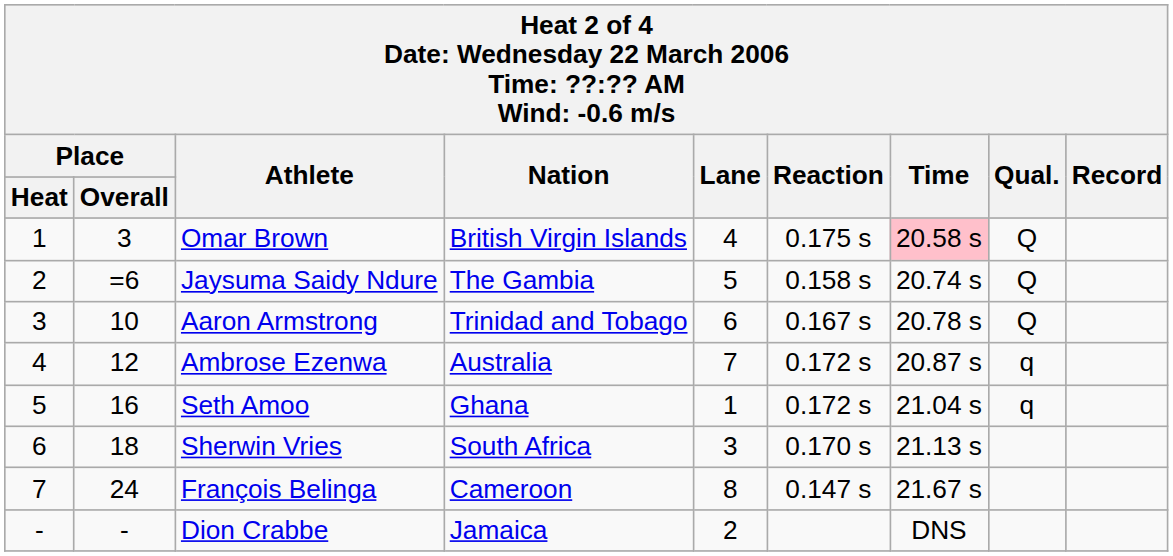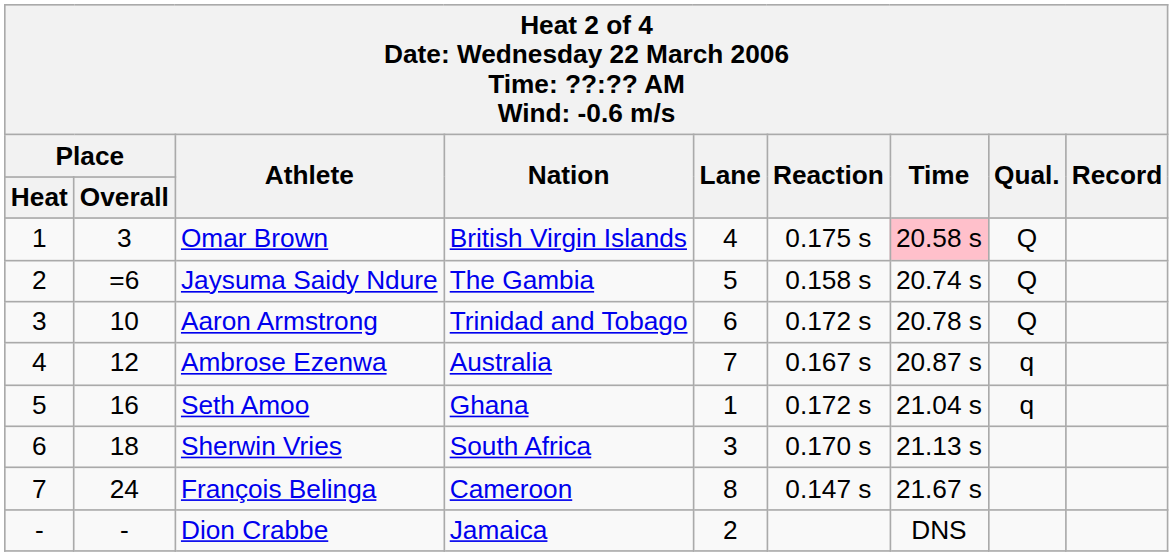(828, 321) 0.167 s -> (828, 321) 0.172 s
(828, 363) 0.172 s -> (828, 363) 0.167 s
